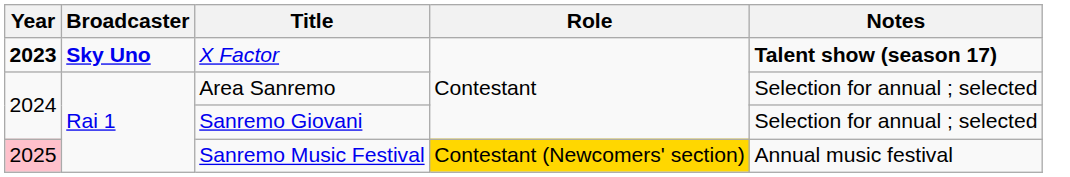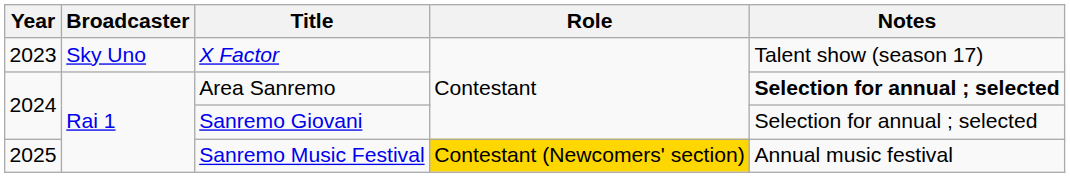(33, 54) bold -> (33, 54) normal
(108, 54) bold -> (106, 54) normal
(876, 54) bold -> (869, 54) normal
(896, 88) normal -> (907, 88) bold
(33, 155) pink background -> (33, 155) no background
